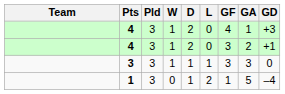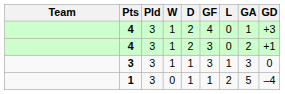columns swapped: (209, 13) <-> (228, 13)
